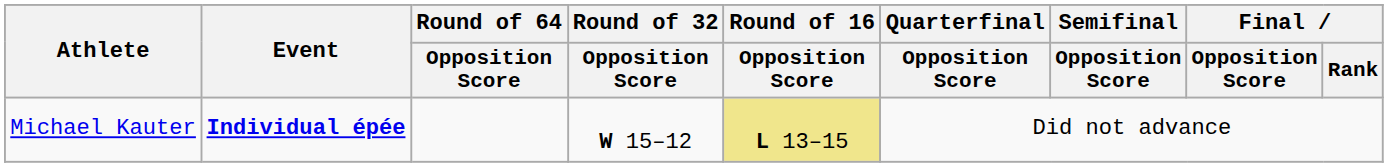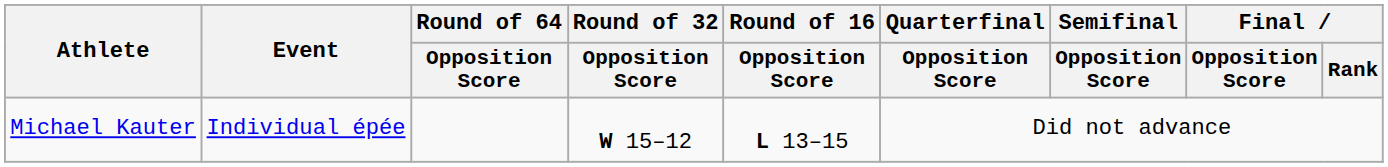(306, 129) bold -> (306, 129) normal
(802, 142) khaki background -> (802, 142) no background
